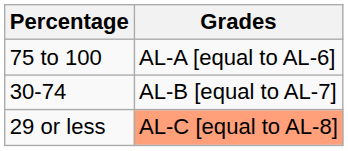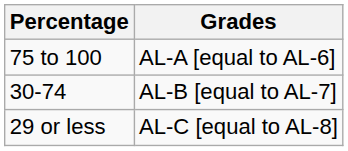(238, 127) lightsalmon background -> (238, 127) no background
